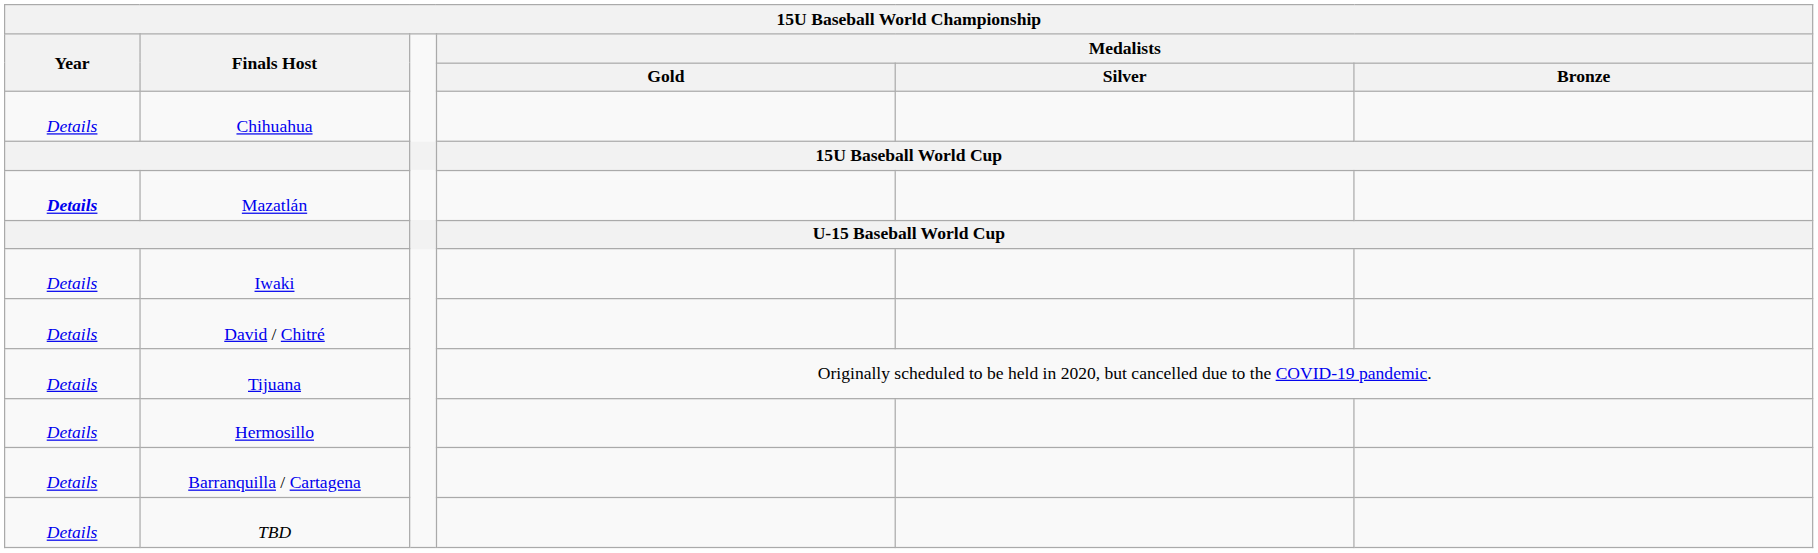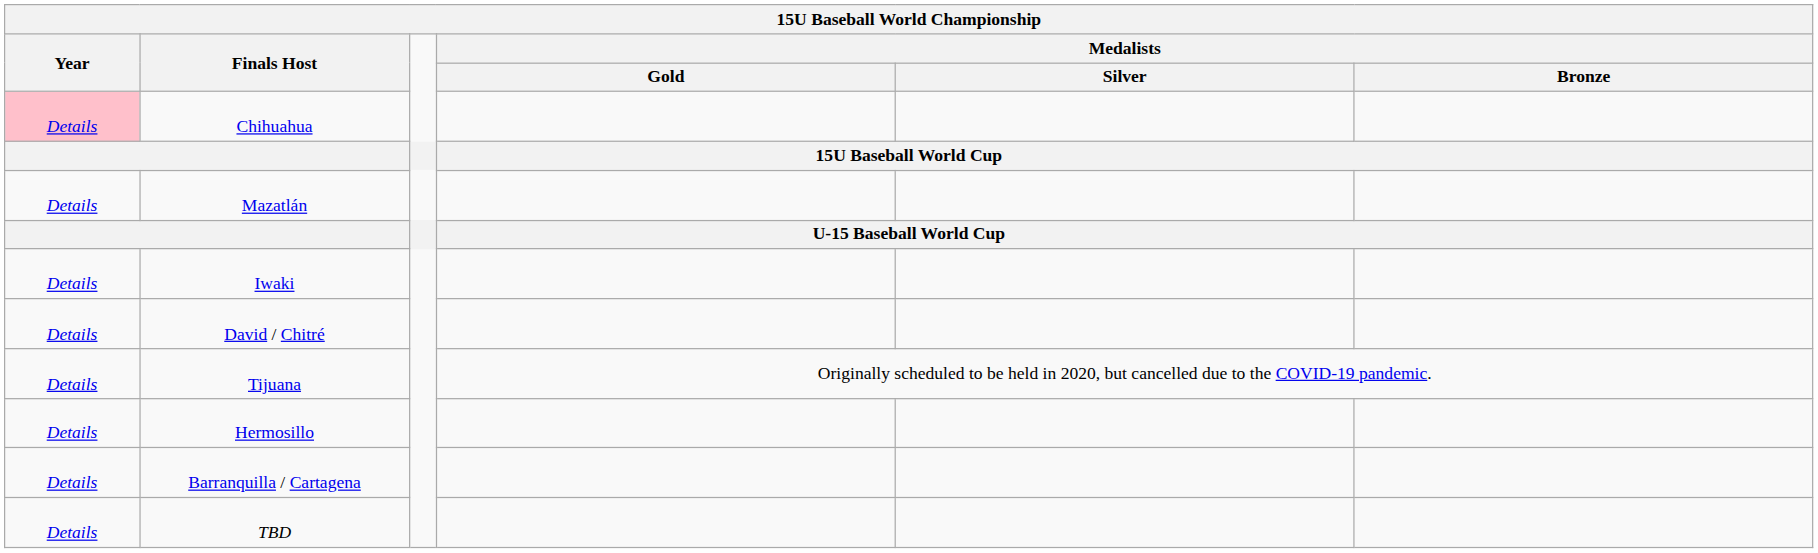(72, 127) no background -> (72, 127) pink background
(72, 205) bold -> (72, 205) normal
